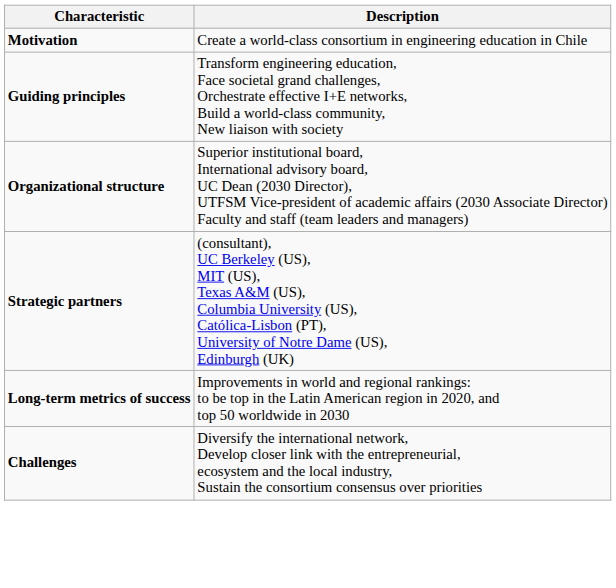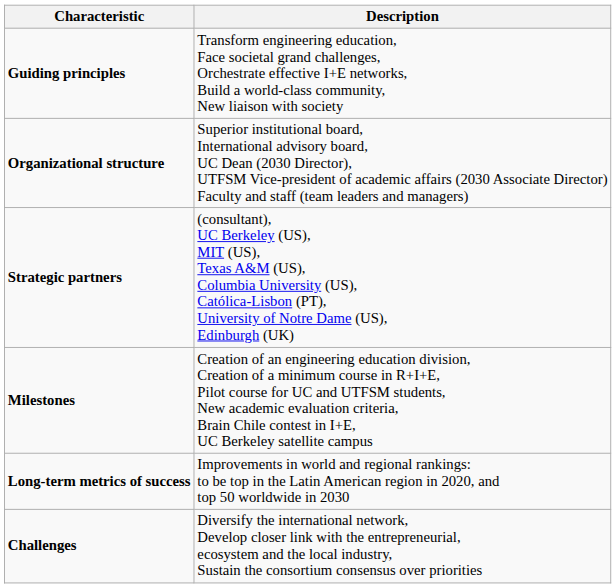- row: (43, 40)
+ row: (41, 400)
